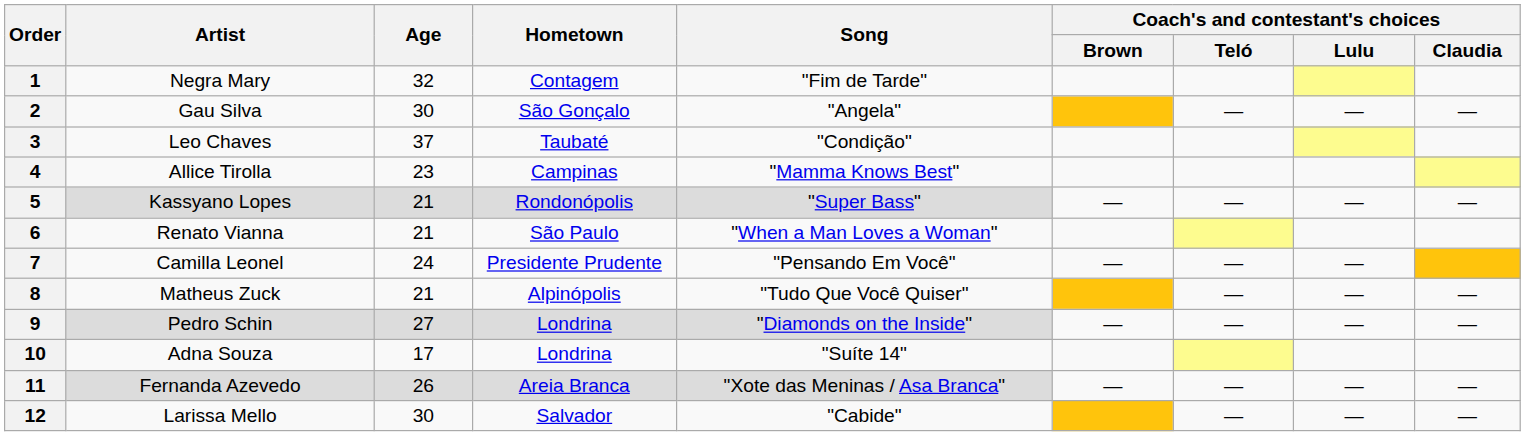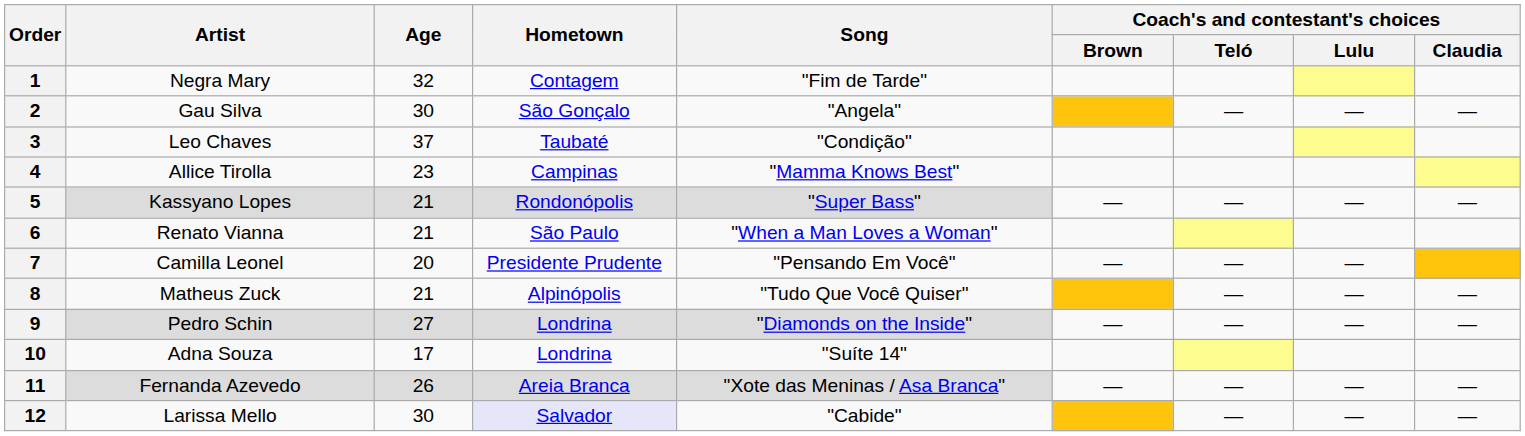(423, 263) 24 -> (423, 263) 20
(574, 415) no background -> (574, 415) lavender background
